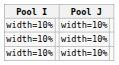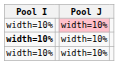(84, 25) no background -> (84, 25) pink background
(30, 39) normal -> (30, 39) bold
